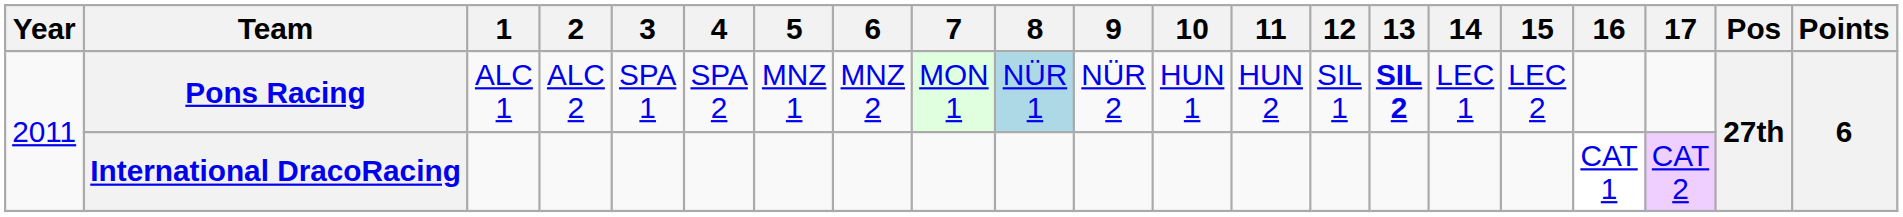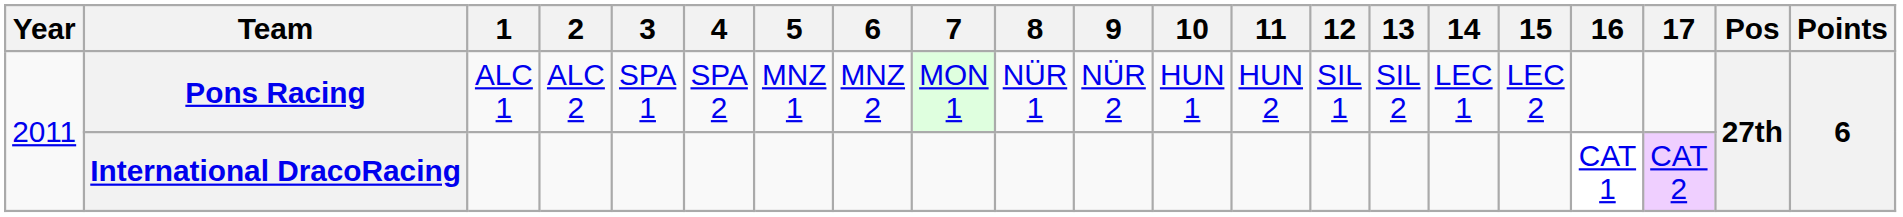(1035, 92) lightblue background -> (1035, 92) no background
(1399, 92) bold -> (1398, 92) normal
